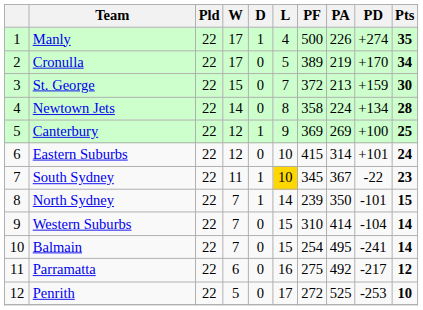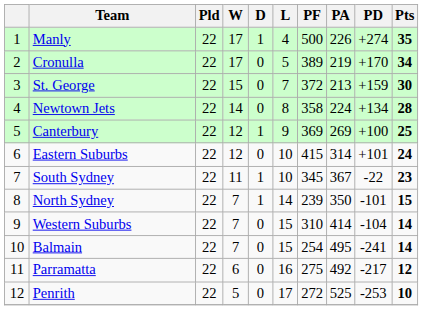(285, 177) gold background -> (285, 177) no background
